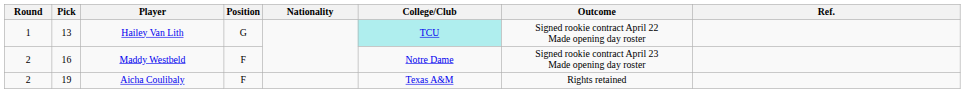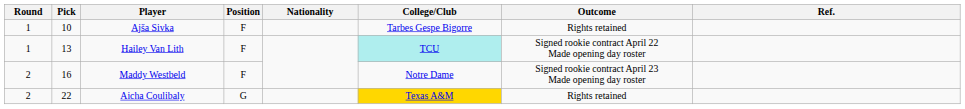+ row: (152, 27)
(243, 33) G -> (243, 48) F
(66, 80) 19 -> (66, 96) 22
(243, 80) F -> (243, 96) G
(430, 80) no background -> (430, 96) gold background
